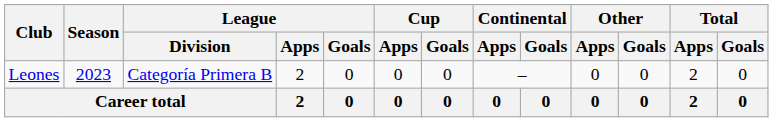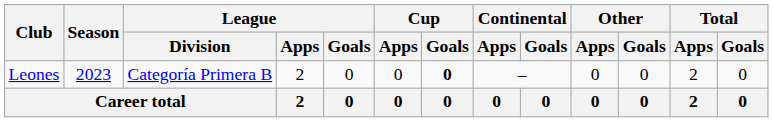(447, 74) normal -> (447, 74) bold
